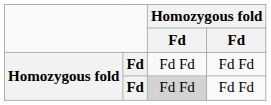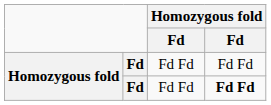(177, 87) lightgrey background -> (176, 87) no background
(236, 87) normal -> (235, 87) bold
